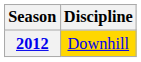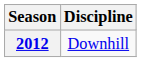(98, 43) gold background -> (98, 43) no background
